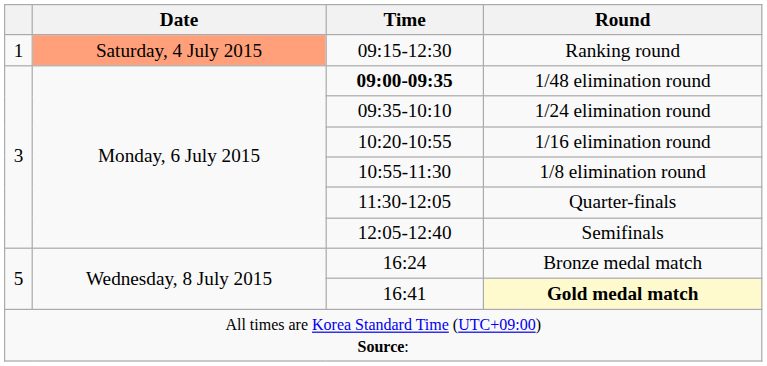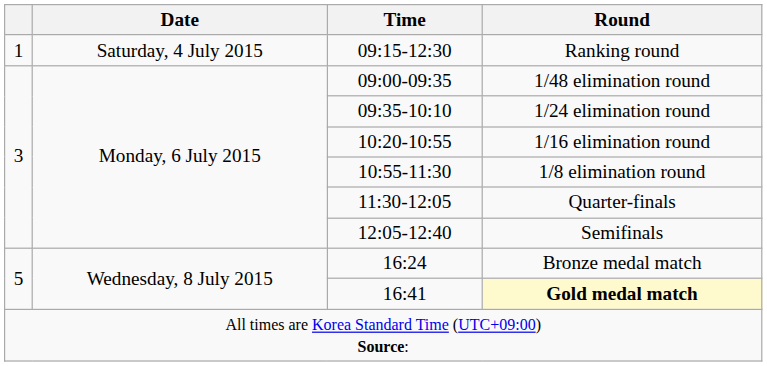(179, 50) lightsalmon background -> (180, 50) no background
(405, 80) bold -> (405, 80) normal
